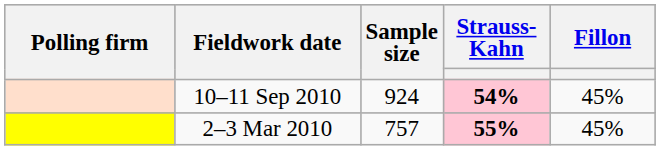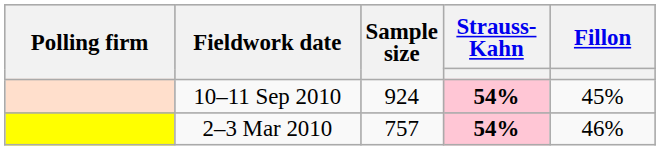(496, 129) 55% -> (496, 129) 54%
(603, 129) 45% -> (603, 129) 46%
